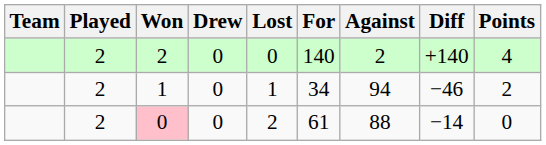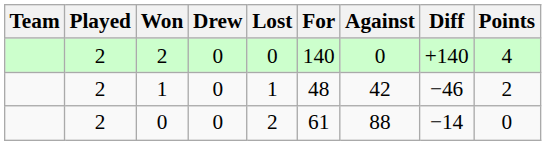(380, 55) 2 -> (380, 55) 0
(319, 88) 34 -> (319, 88) 48
(380, 88) 94 -> (380, 88) 42
(162, 122) pink background -> (162, 122) no background
